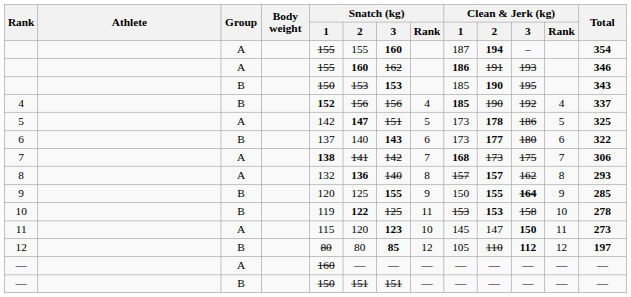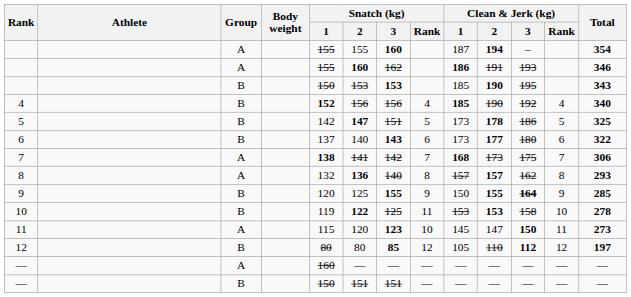(602, 103) 337 -> (602, 103) 340
(241, 121) A -> (241, 121) B
